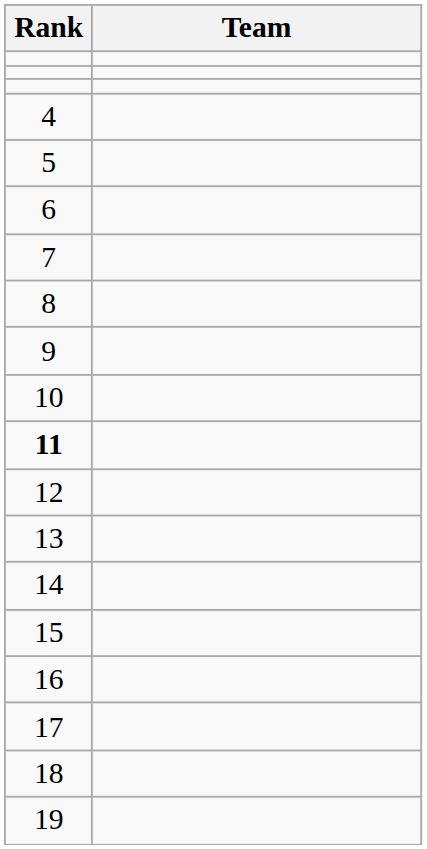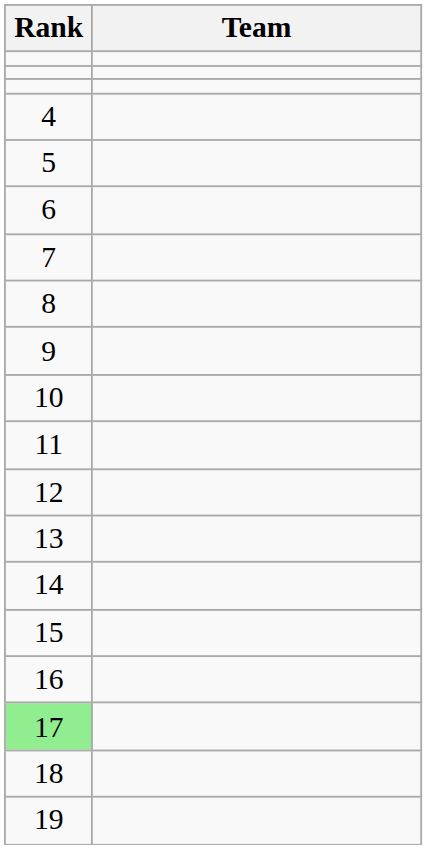(49, 444) bold -> (49, 444) normal
(49, 726) no background -> (49, 726) lightgreen background
